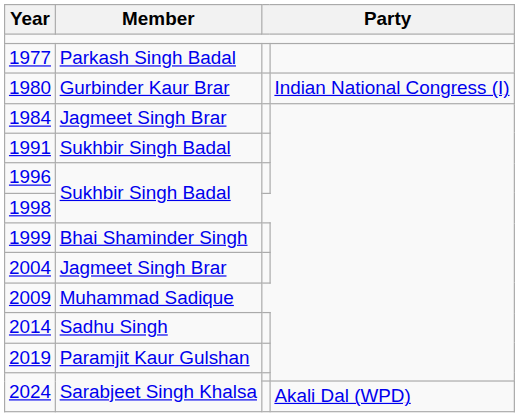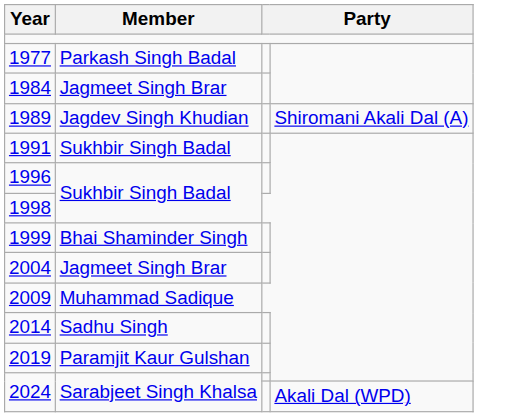- row: (30, 88)
+ row: (30, 118)
